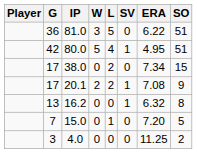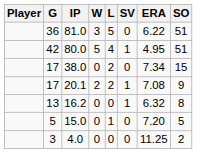(53, 121) 7 -> (53, 121) 5
